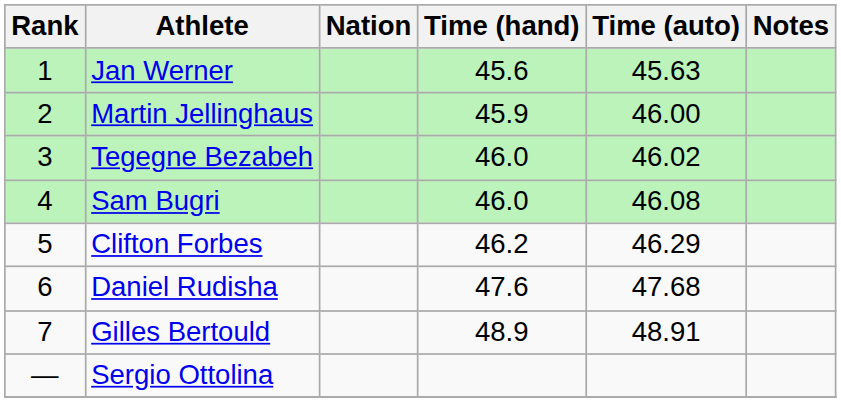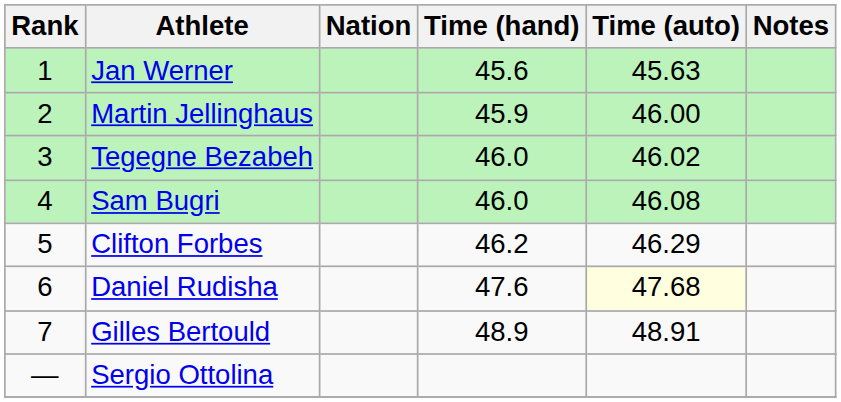(666, 288) no background -> (666, 288) lightyellow background
